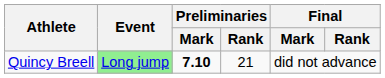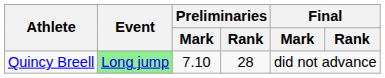(197, 62) bold -> (197, 62) normal
(246, 62) 21 -> (246, 62) 28
